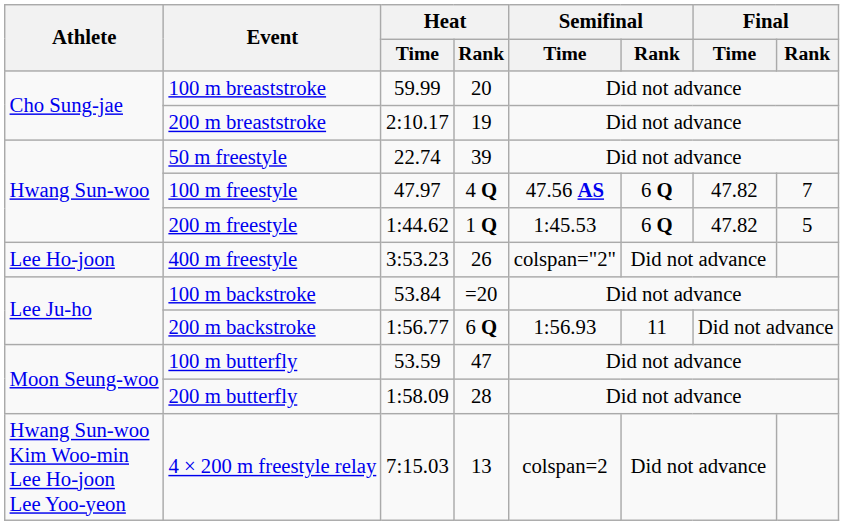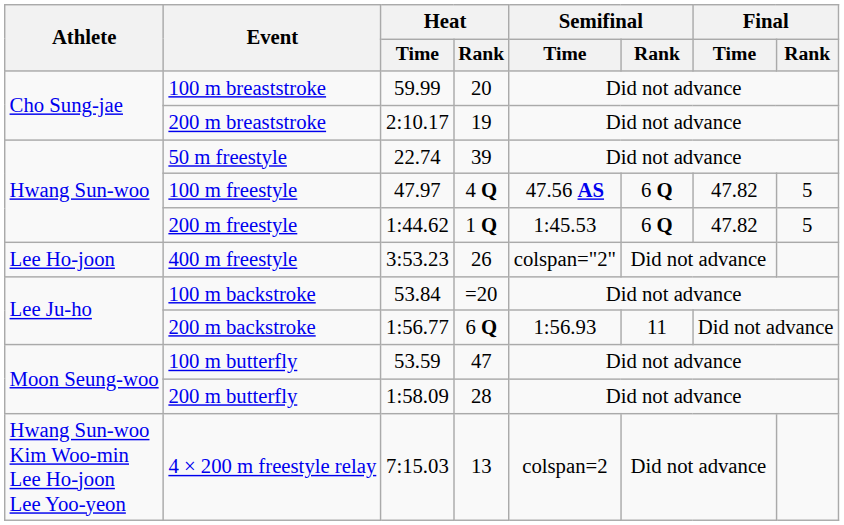(807, 191) 7 -> (807, 191) 5
